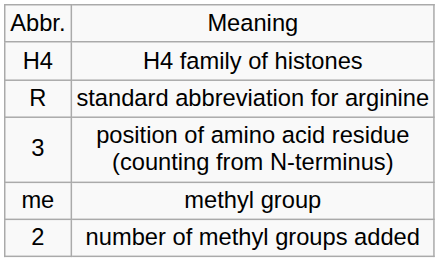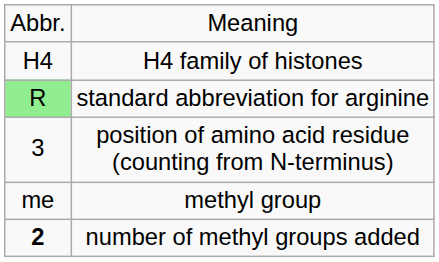(38, 98) no background -> (38, 98) lightgreen background
(38, 237) normal -> (38, 237) bold
